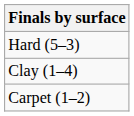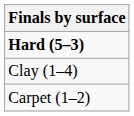(44, 44) normal -> (46, 44) bold
